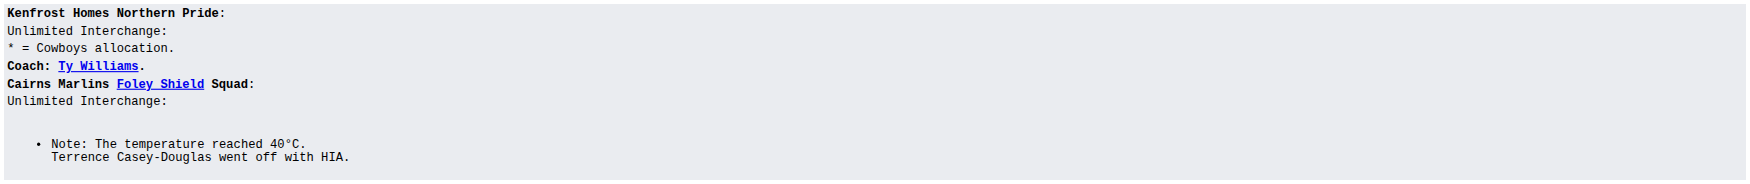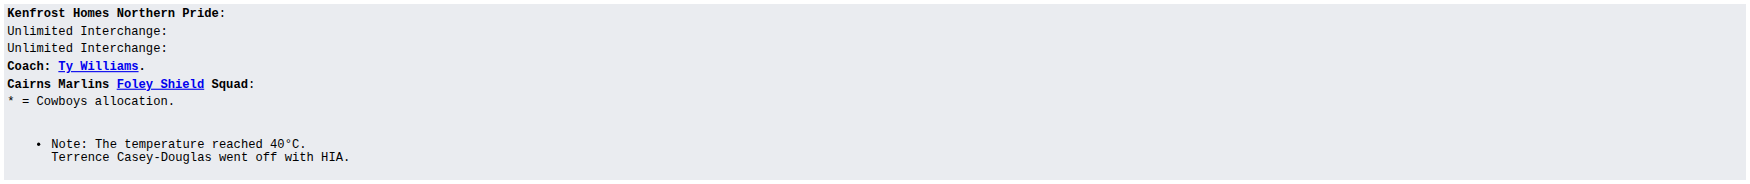(91, 49) * = Cowboys allocation. -> (88, 49) Unlimited Interchange:
(88, 102) Unlimited Interchange: -> (91, 102) * = Cowboys allocation.
